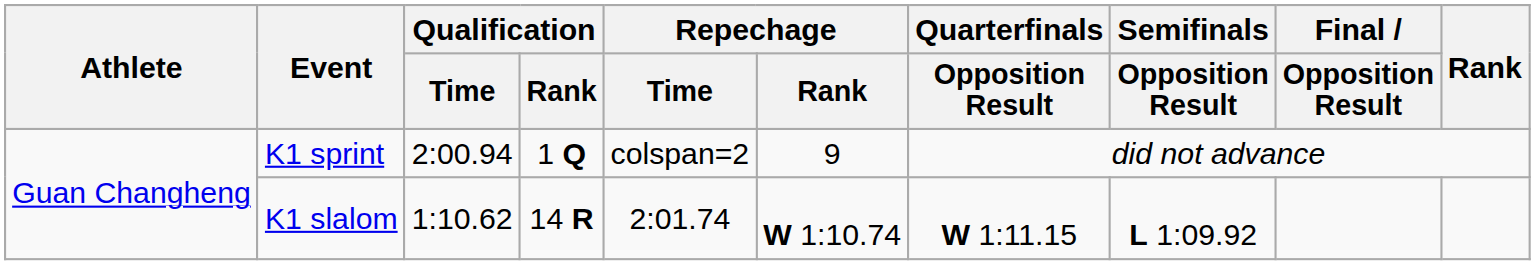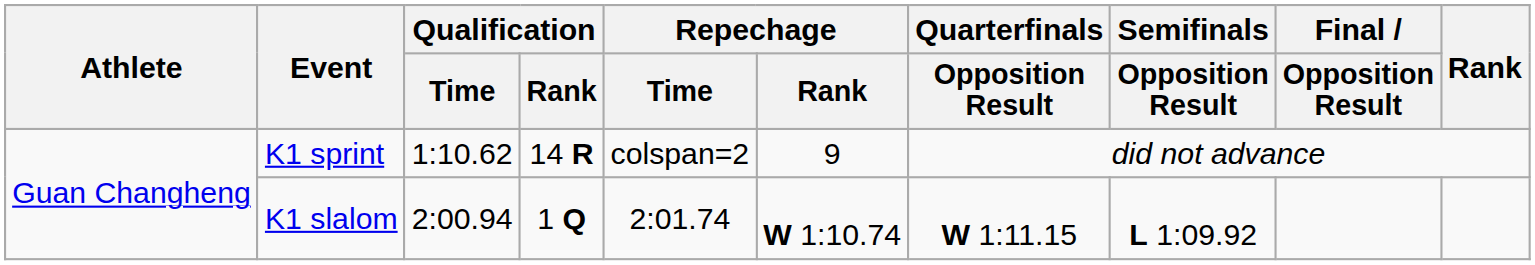(462, 154) 2:00.94 -> (462, 154) 1:10.62
(562, 154) 1 Q -> (562, 154) 14 R
(462, 218) 1:10.62 -> (462, 218) 2:00.94
(562, 218) 14 R -> (562, 218) 1 Q
